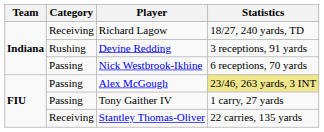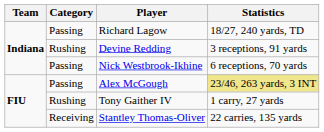(71, 30) Receiving -> (66, 30) Passing
(66, 100) Passing -> (67, 100) Rushing
